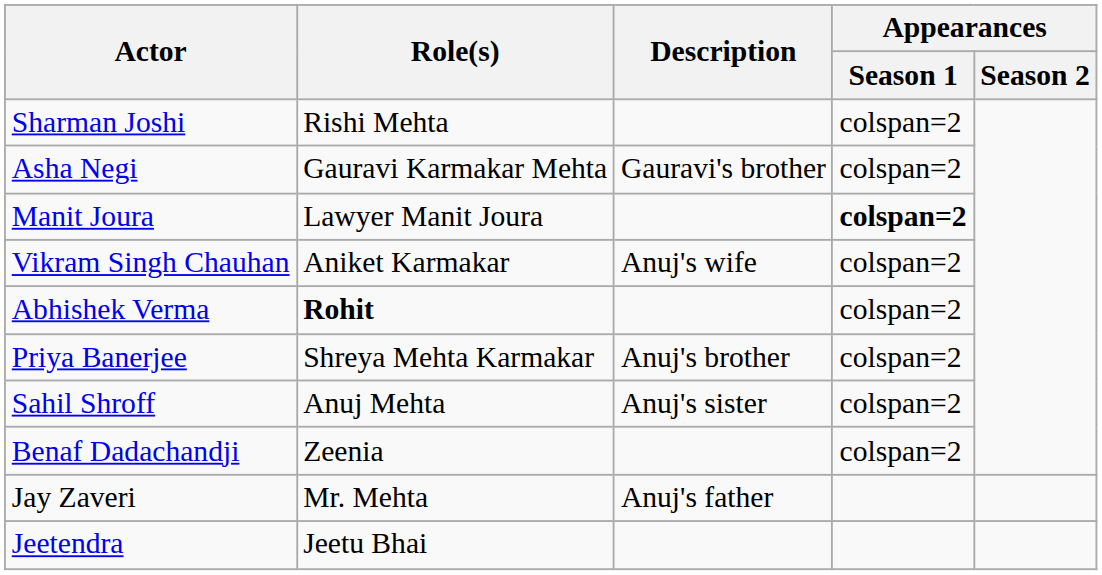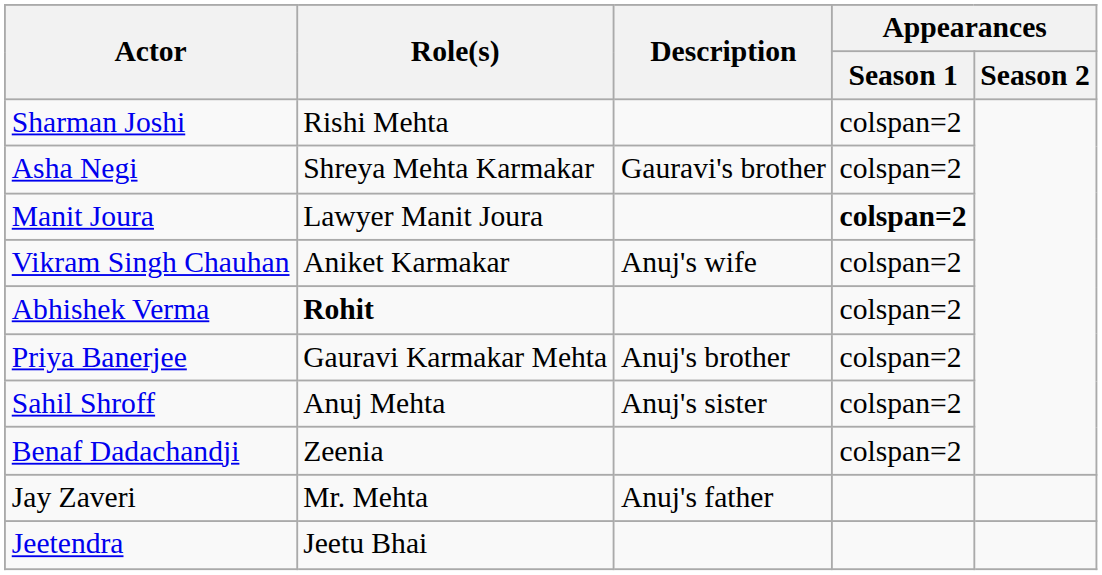(455, 168) Gauravi Karmakar Mehta -> (449, 168) Shreya Mehta Karmakar
(449, 356) Shreya Mehta Karmakar -> (455, 356) Gauravi Karmakar Mehta
